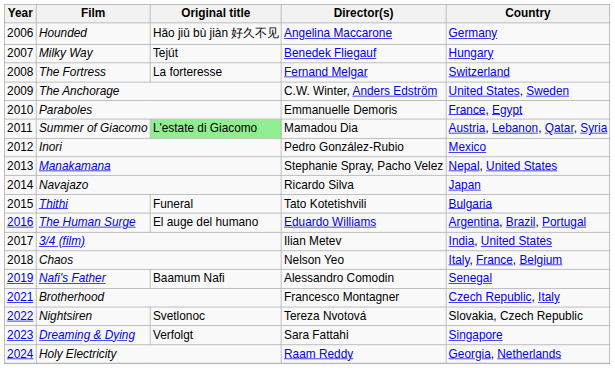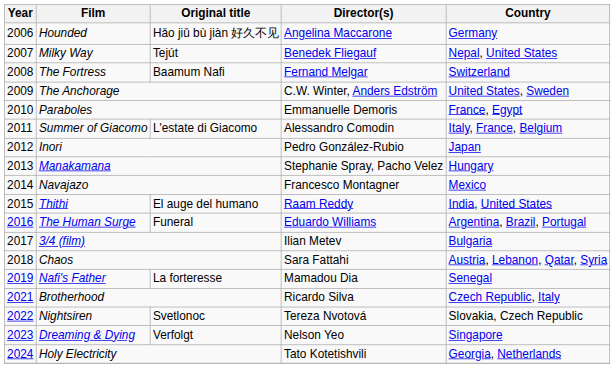(471, 53) Hungary -> (503, 53) Nepal, United States
(187, 72) La forteresse -> (189, 72) Baamum Nafi
(205, 128) lightgreen background -> (205, 128) no background
(321, 128) Mamadou Dia -> (339, 128) Alessandro Comodin
(528, 128) Austria, Lebanon, Qatar, Syria -> (505, 128) Italy, France, Belgium
(467, 147) Mexico -> (465, 147) Japan
(503, 166) Nepal, United States -> (471, 166) Hungary
(319, 185) Ricardo Silva -> (342, 185) Francesco Montagner
(465, 185) Japan -> (467, 185) Mexico
(173, 203) Funeral -> (206, 203) El auge del humano
(325, 203) Tato Kotetishvili -> (319, 203) Raam Reddy
(470, 203) Bulgaria -> (500, 203) India, United States
(206, 222) El auge del humano -> (173, 222) Funeral
(500, 241) India, United States -> (470, 241) Bulgaria
(314, 260) Nelson Yeo -> (316, 260) Sara Fattahi
(505, 260) Italy, France, Belgium -> (528, 260) Austria, Lebanon, Qatar, Syria
(189, 278) Baamum Nafi -> (187, 278) La forteresse
(339, 278) Alessandro Comodin -> (321, 278) Mamadou Dia
(342, 297) Francesco Montagner -> (319, 297) Ricardo Silva
(316, 335) Sara Fattahi -> (314, 335) Nelson Yeo
(319, 354) Raam Reddy -> (325, 354) Tato Kotetishvili
